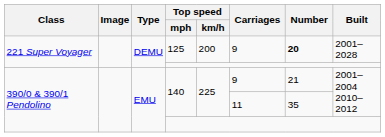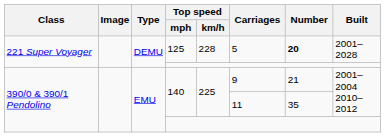(207, 49) 200 -> (207, 49) 228
(235, 49) 9 -> (235, 49) 5
